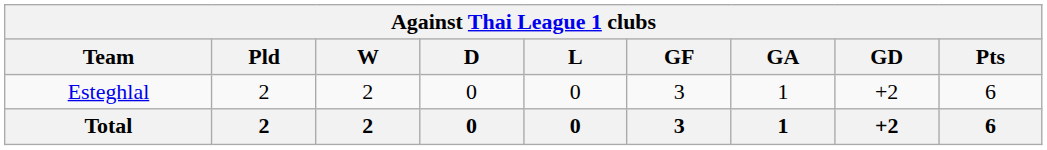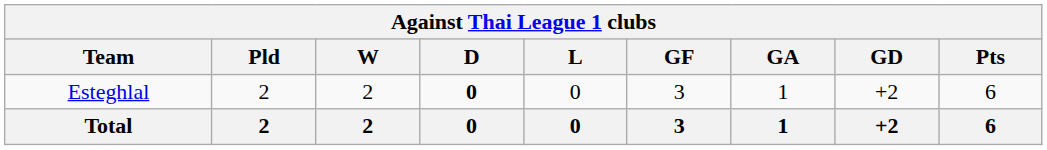(472, 91) normal -> (472, 91) bold
